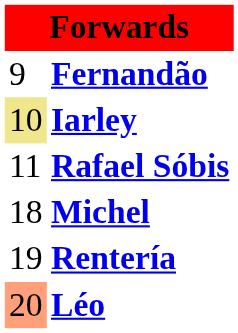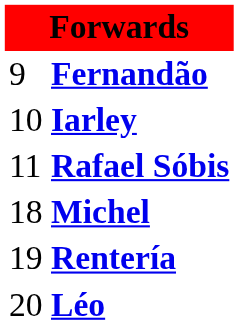(26, 119) khaki background -> (26, 119) no background
(26, 304) lightsalmon background -> (26, 304) no background
